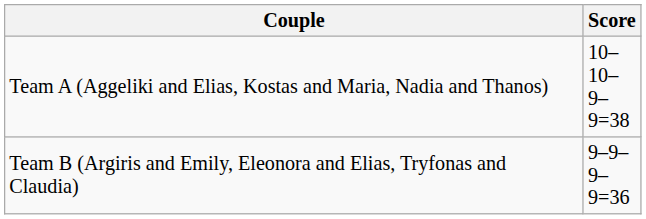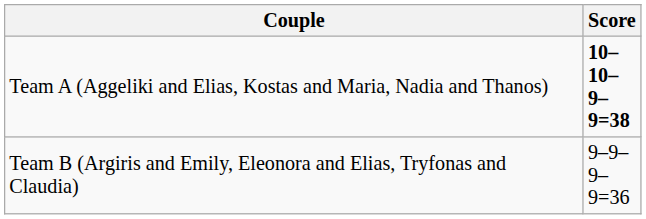(609, 86) normal -> (609, 86) bold
